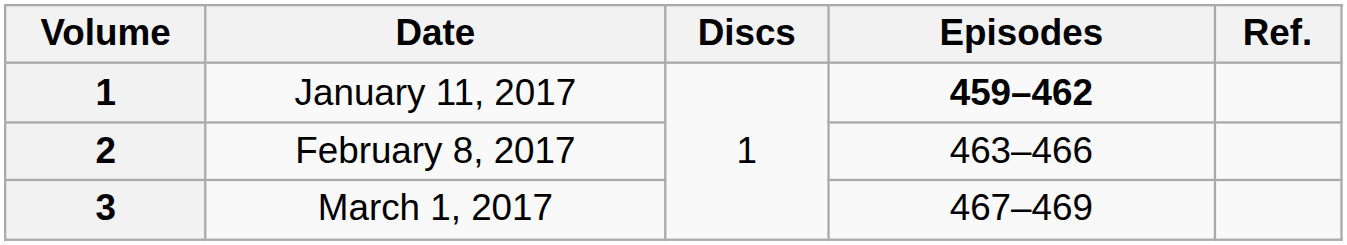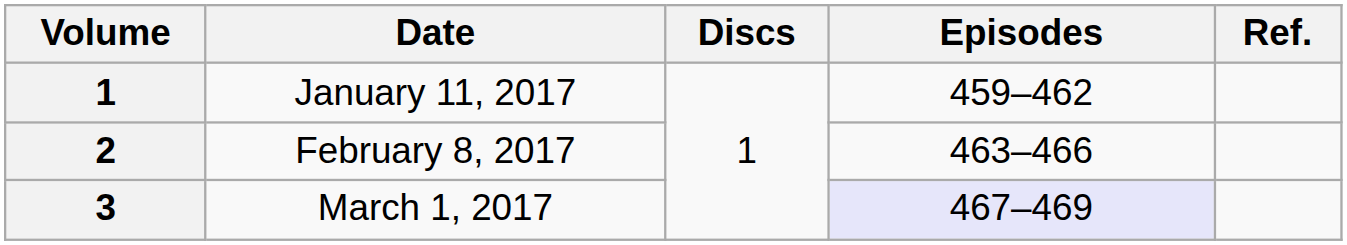(1021, 92) bold -> (1021, 92) normal
(1021, 208) no background -> (1021, 208) lavender background
